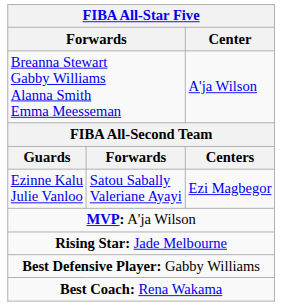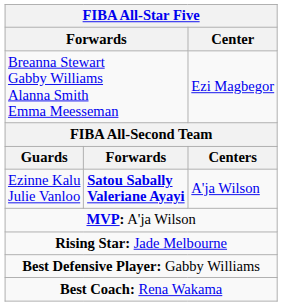(223, 86) A'ja Wilson -> (233, 86) Ezi Magbegor
(136, 188) normal -> (136, 188) bold
(230, 188) Ezi Magbegor -> (226, 188) A'ja Wilson
